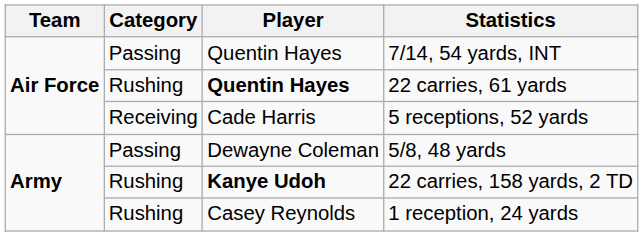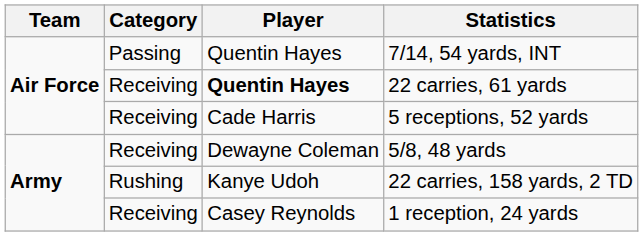(146, 85) Rushing -> (153, 85) Receiving
(145, 149) Passing -> (153, 149) Receiving
(267, 182) bold -> (263, 182) normal
(146, 214) Rushing -> (153, 214) Receiving
